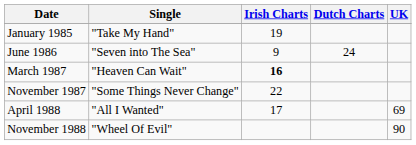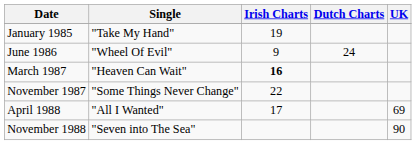(143, 52) "Seven into The Sea" -> (132, 52) "Wheel Of Evil"
(132, 129) "Wheel Of Evil" -> (143, 129) "Seven into The Sea"
